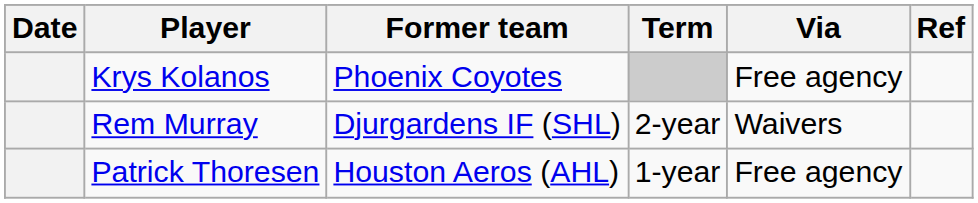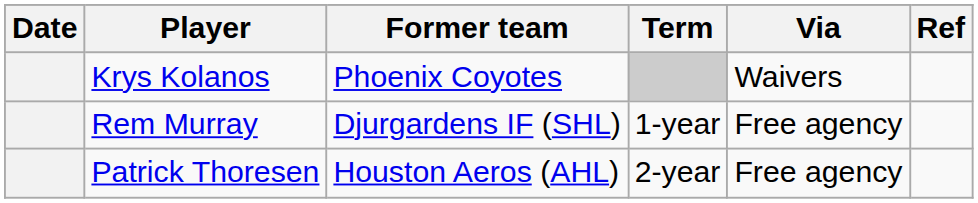(818, 76) Free agency -> (788, 76) Waivers
(678, 124) 2-year -> (678, 124) 1-year
(788, 124) Waivers -> (818, 124) Free agency
(678, 172) 1-year -> (678, 172) 2-year
